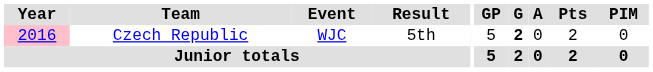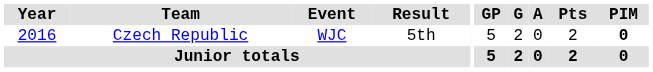(37, 36) pink background -> (37, 36) no background
(518, 36) bold -> (518, 36) normal
(623, 36) normal -> (623, 36) bold
